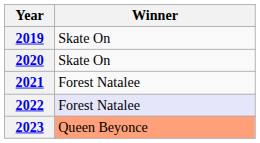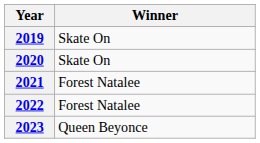(99, 104) lavender background -> (99, 104) no background
(103, 127) lightsalmon background -> (103, 127) no background
